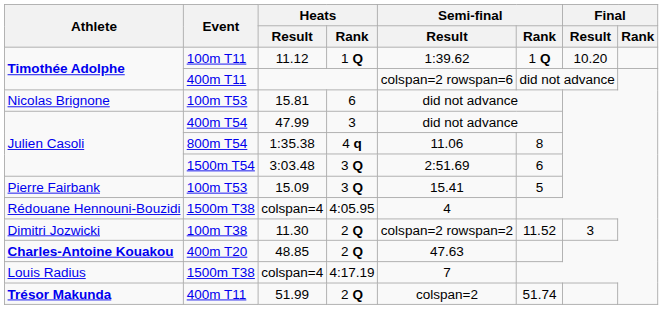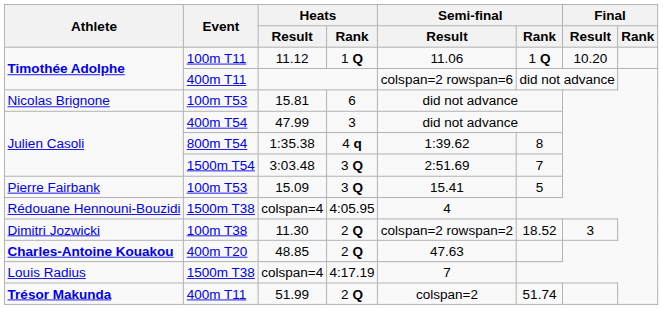(447, 58) 1:39.62 -> (447, 58) 11.06
(447, 144) 11.06 -> (447, 144) 1:39.62
(540, 165) 6 -> (540, 165) 7
(540, 229) 11.52 -> (540, 229) 18.52
